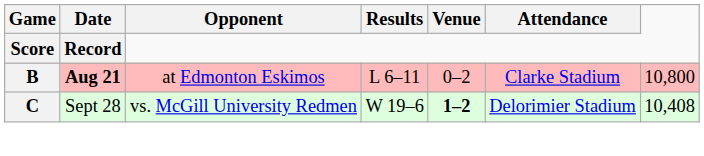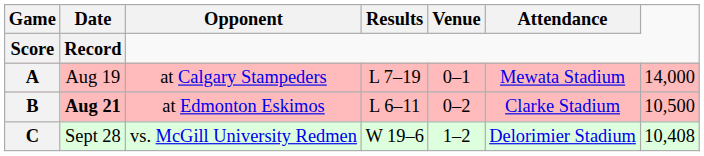+ row: (32, 77)
(670, 77) 10,800 -> (670, 106) 10,500
(457, 106) bold -> (457, 135) normal
